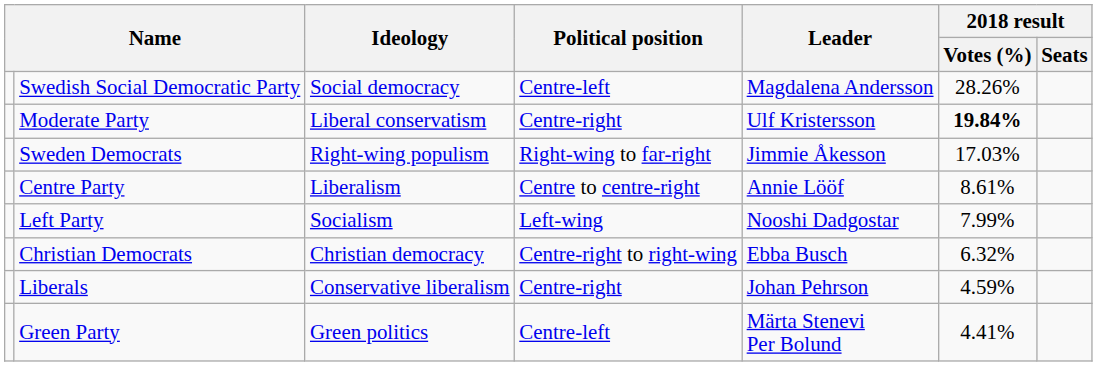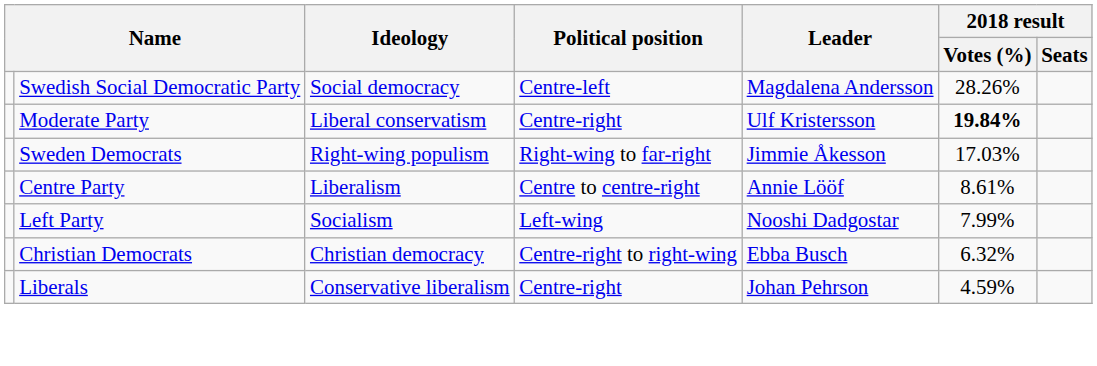- row: (69, 332)
